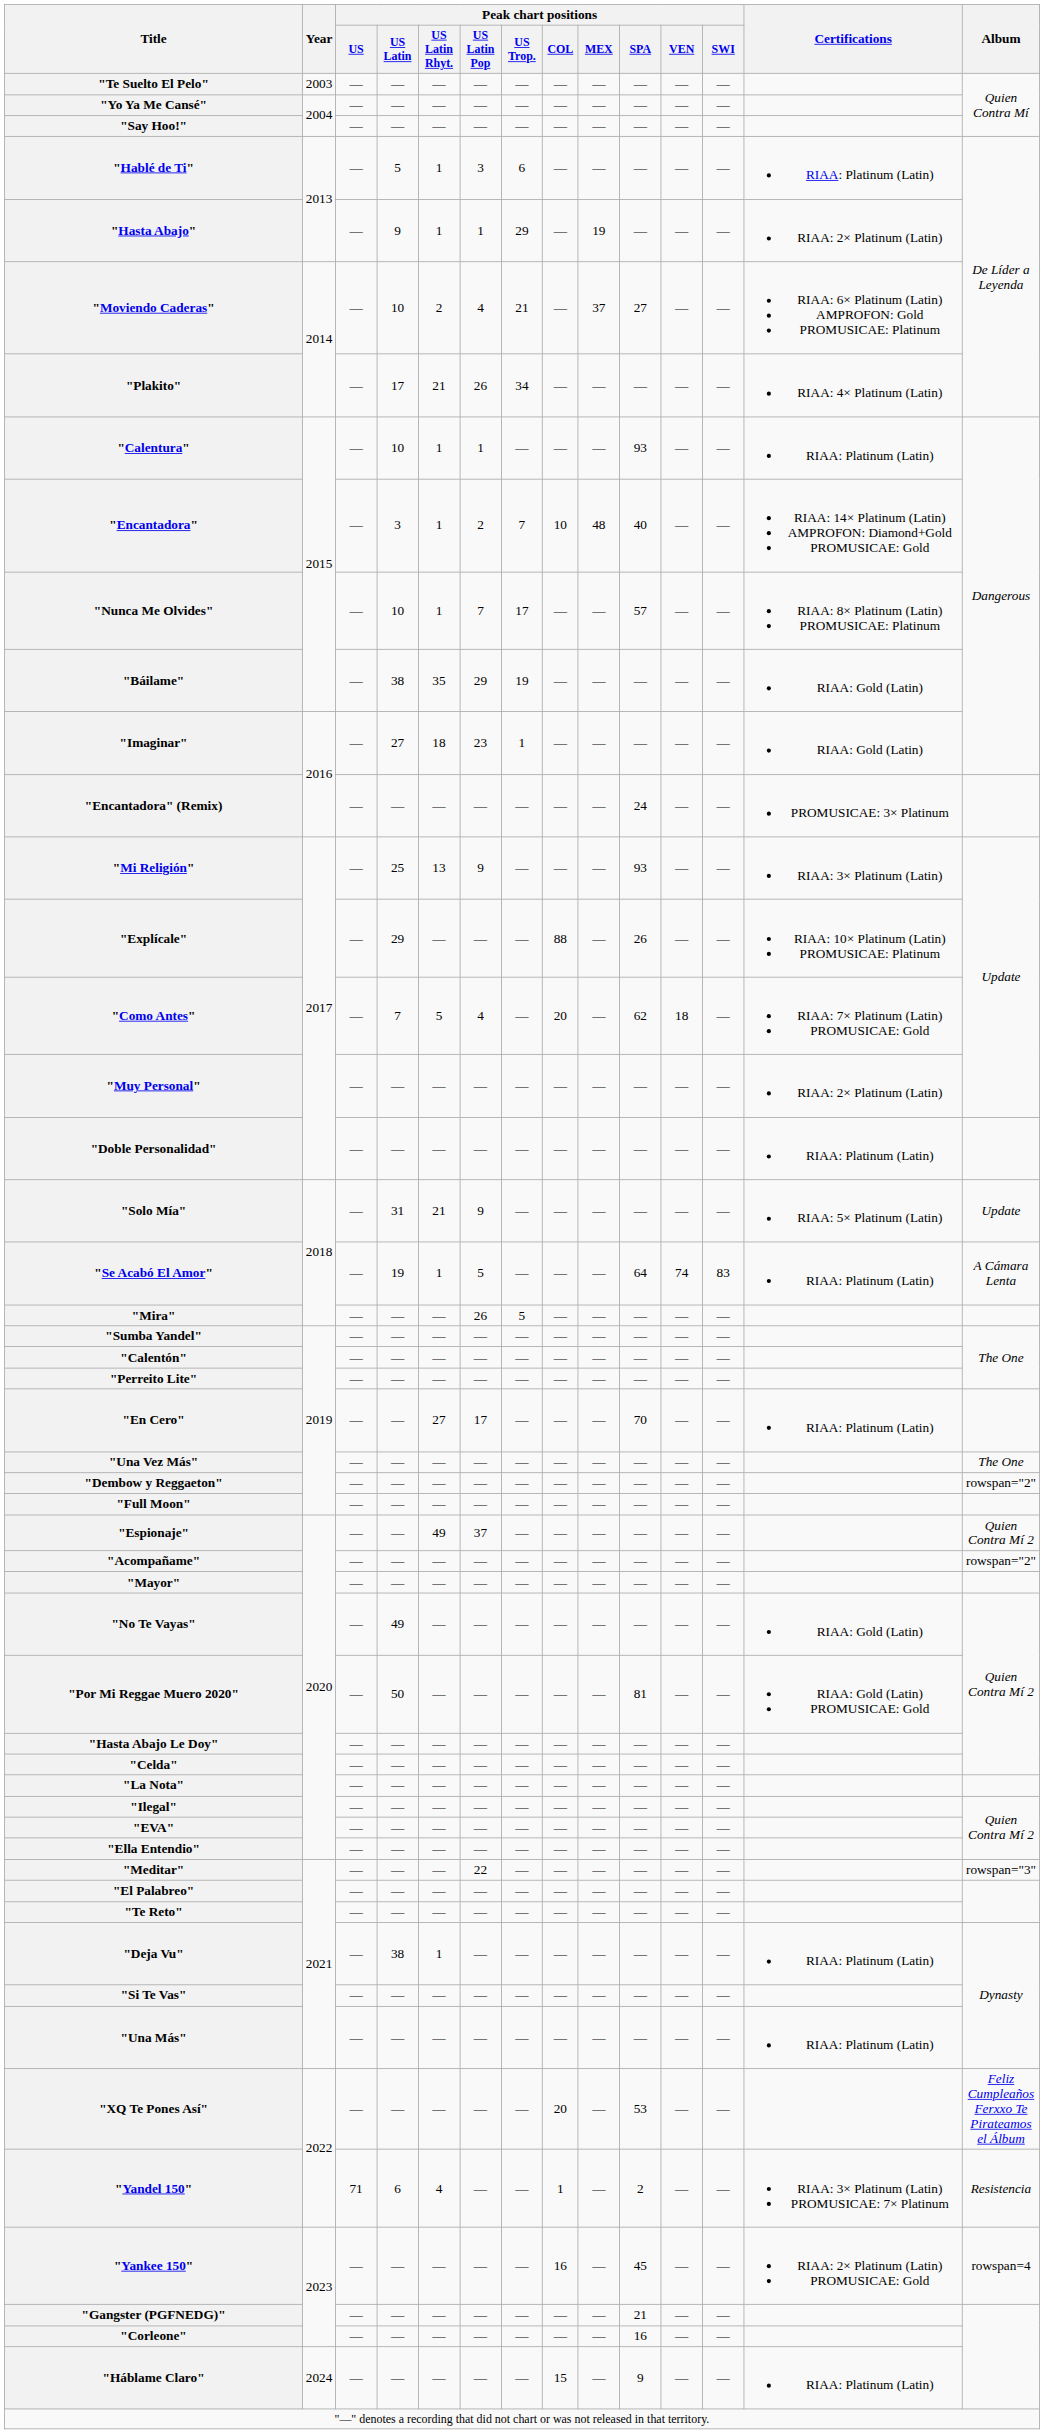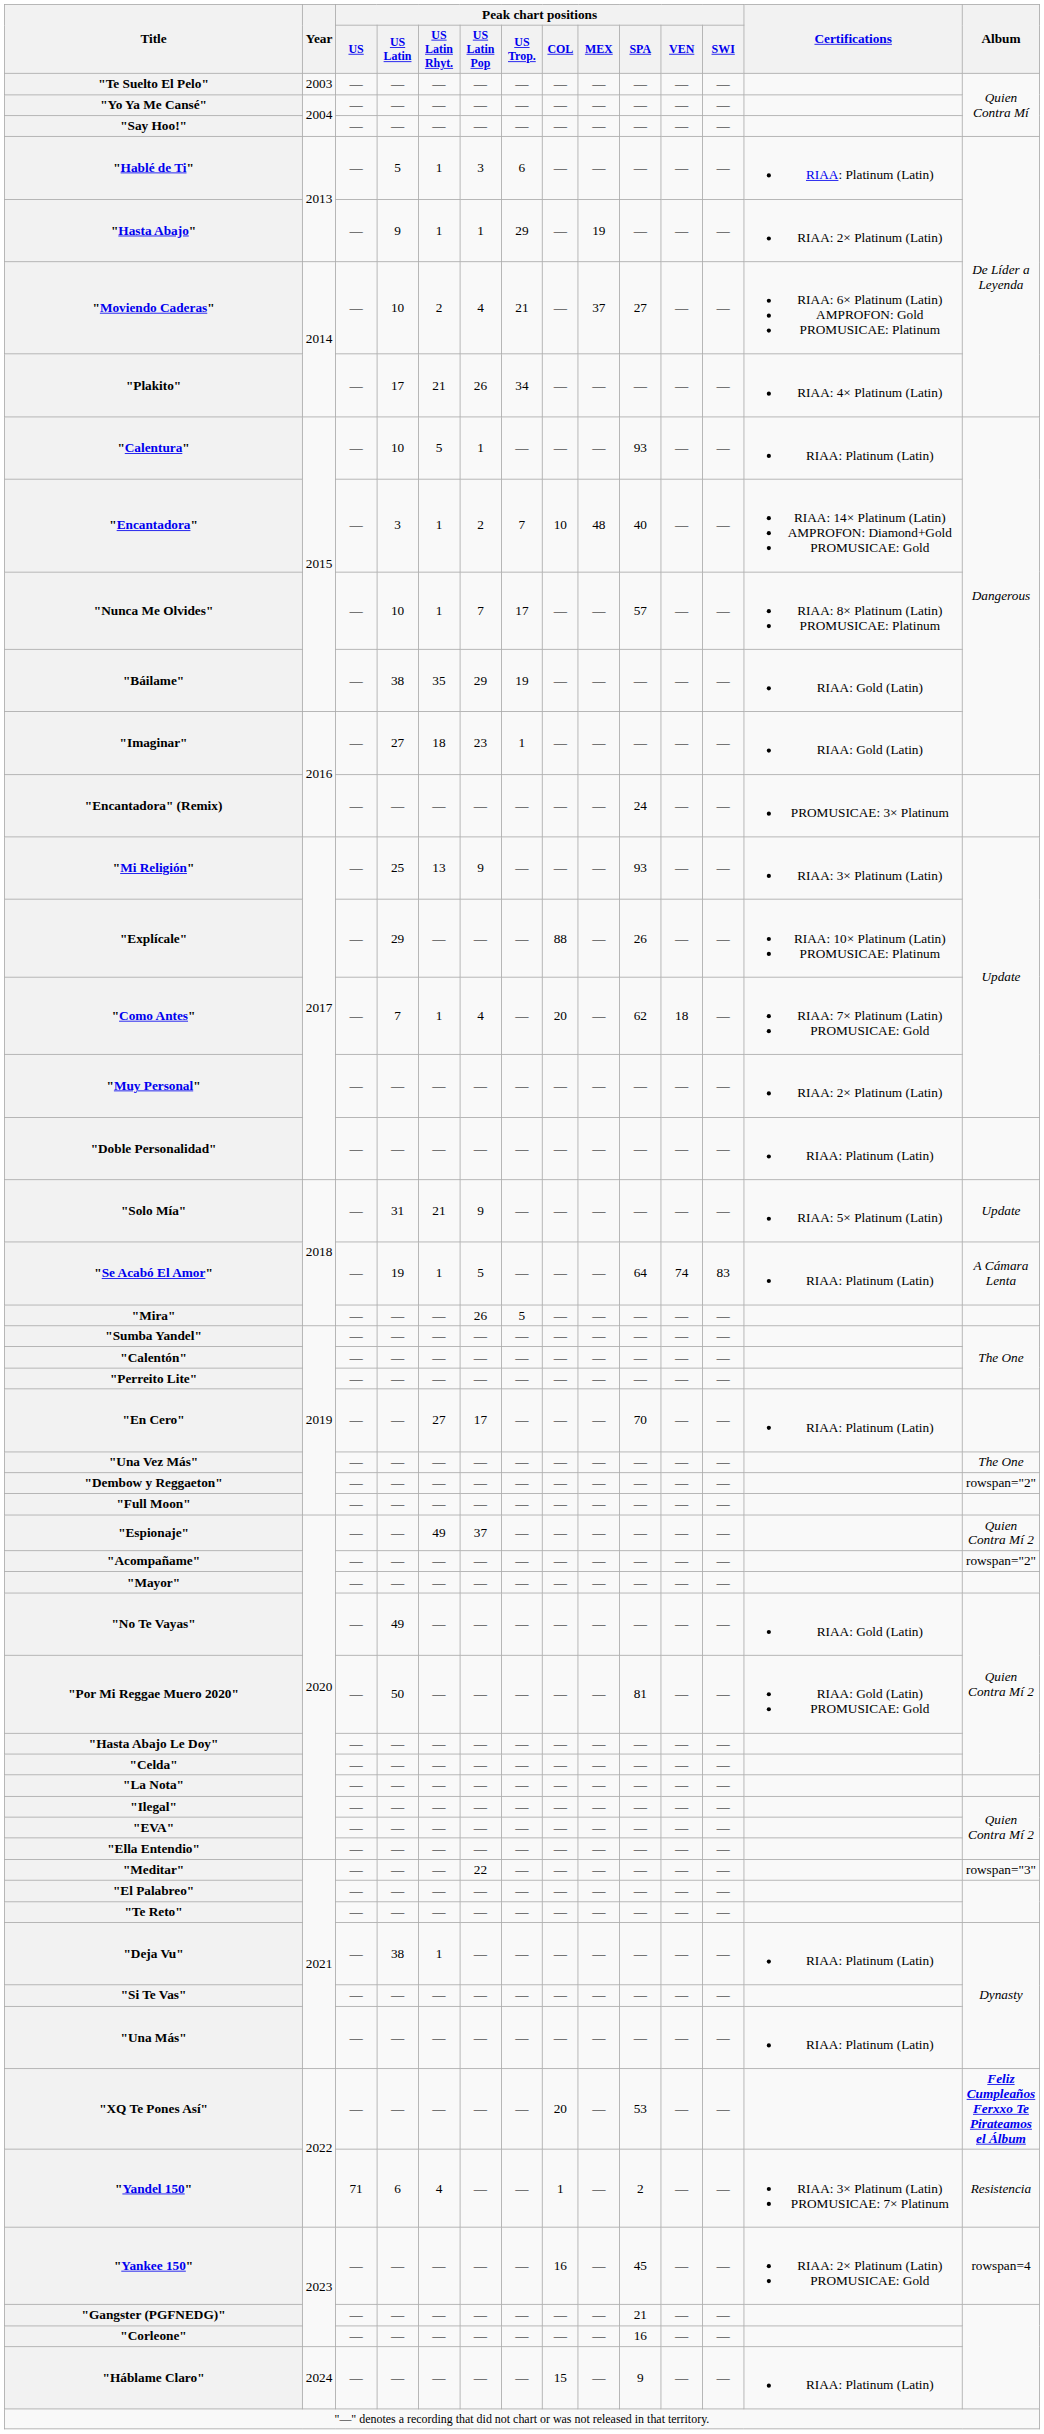(439, 448) 1 -> (439, 448) 5
(439, 1015) 5 -> (439, 1015) 1
(1001, 2109) normal -> (1001, 2109) bold
